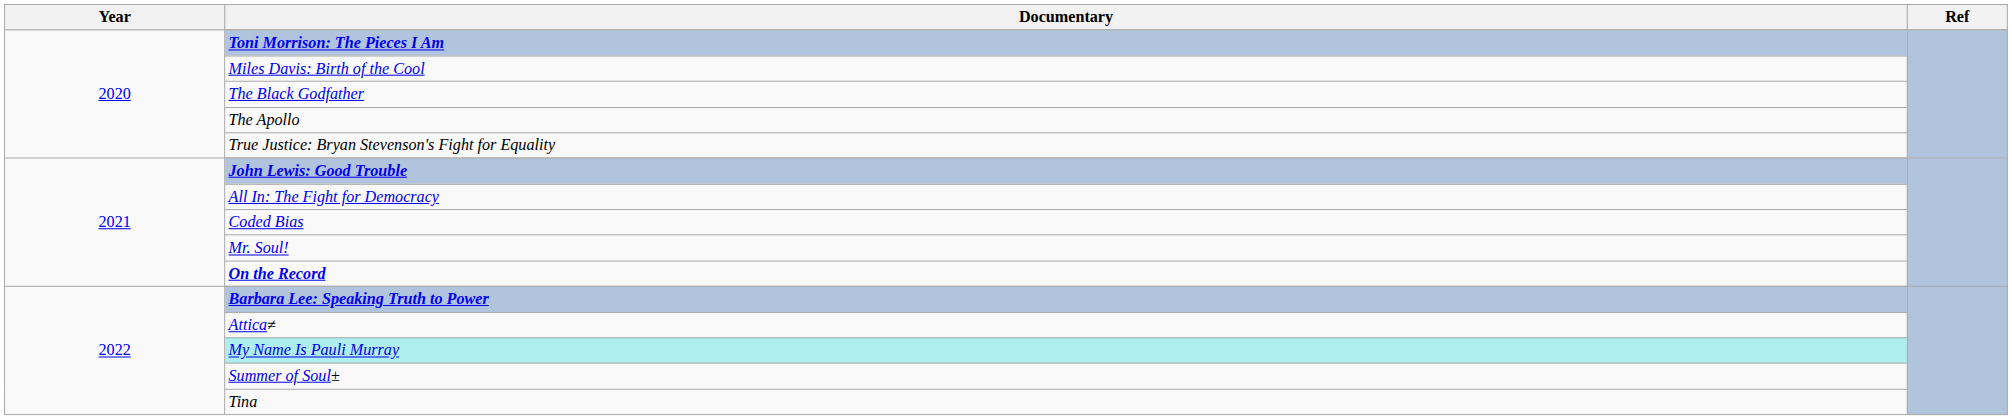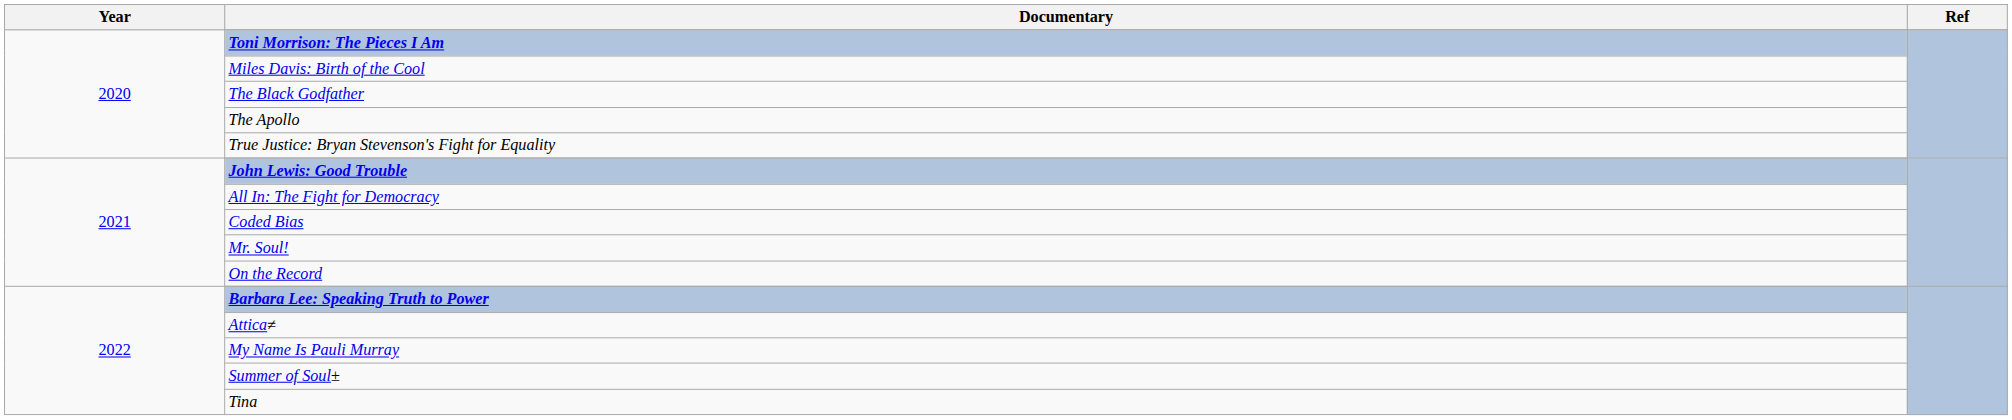(277, 273) bold -> (275, 273) normal
(314, 350) paleturquoise background -> (314, 350) no background
